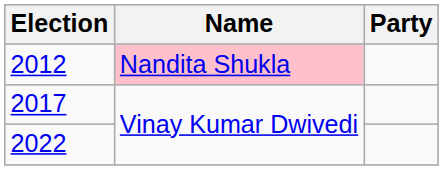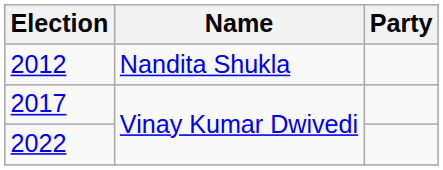(205, 64) pink background -> (205, 64) no background
